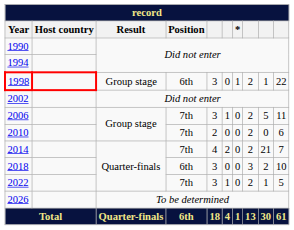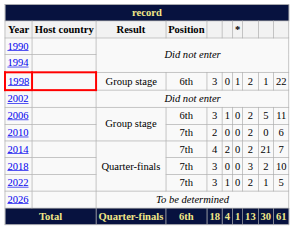(186, 115) 7th -> (186, 115) 6th
(186, 166) 6th -> (186, 166) 7th
